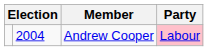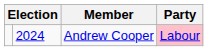(30, 35) 2004 -> (30, 35) 2024
